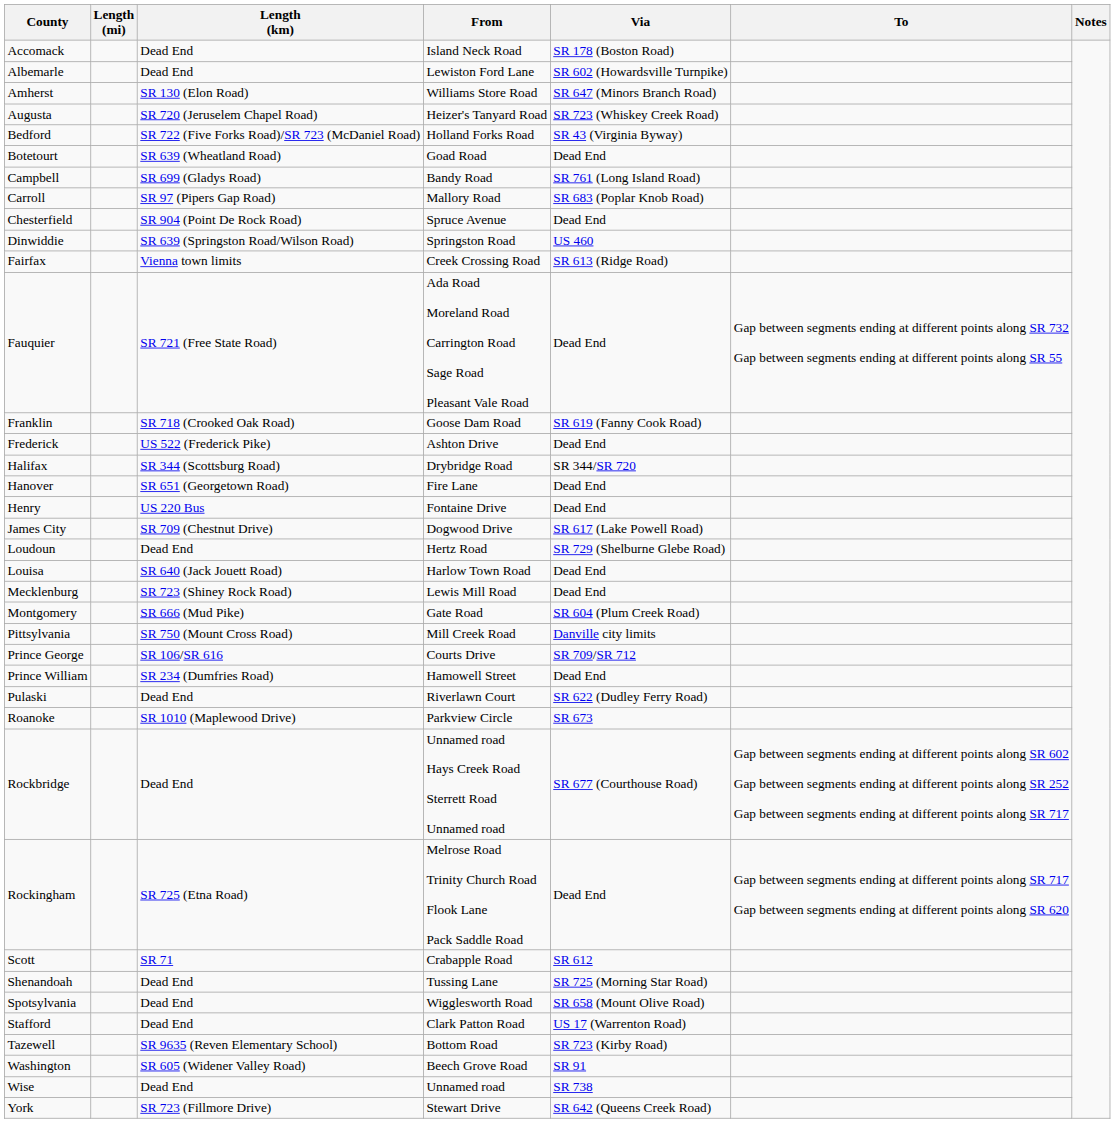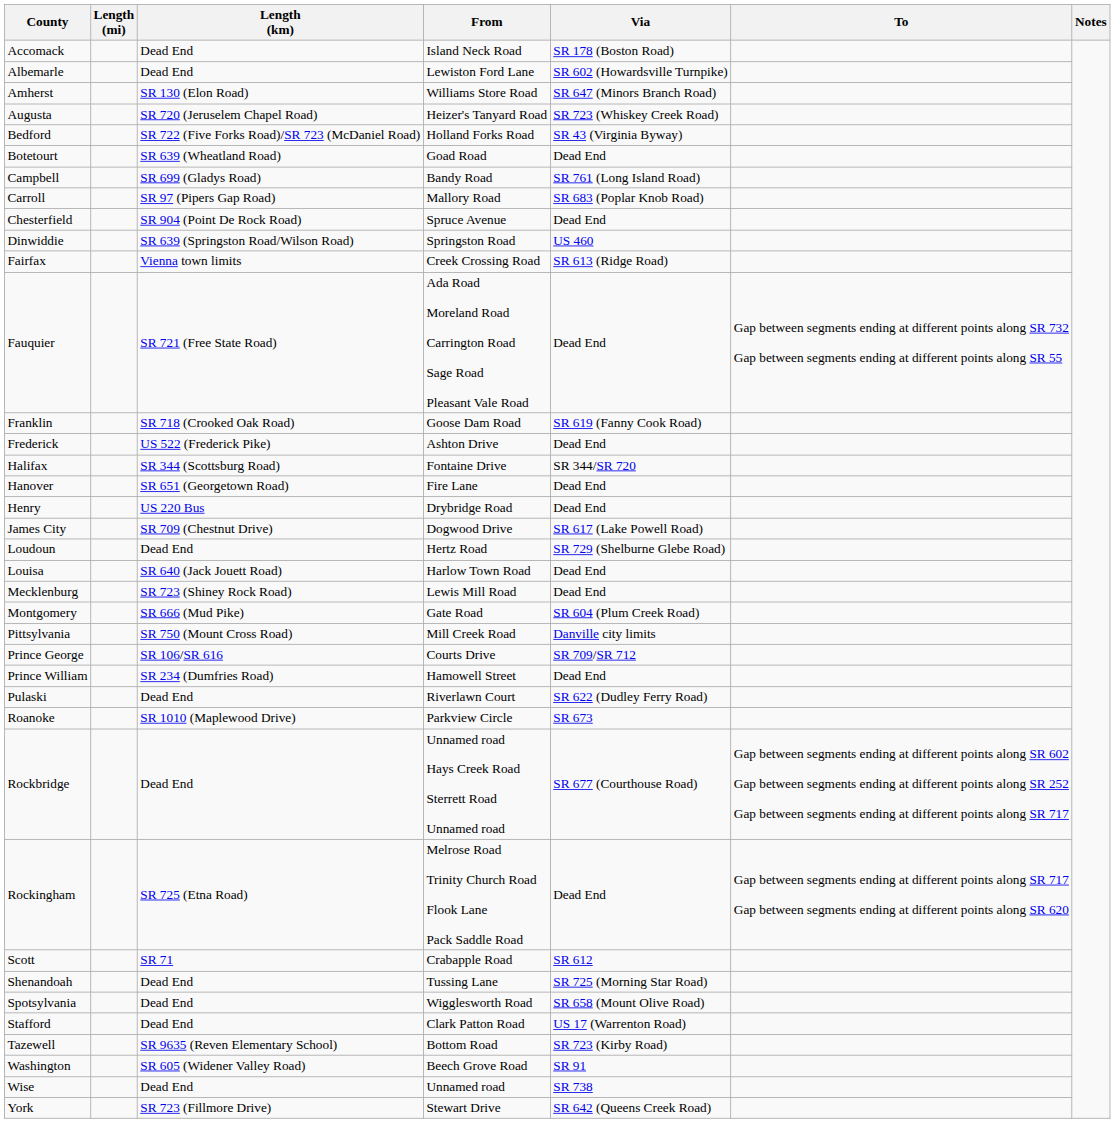(469, 465) Drybridge Road -> (466, 465) Fontaine Drive
(466, 507) Fontaine Drive -> (469, 507) Drybridge Road
